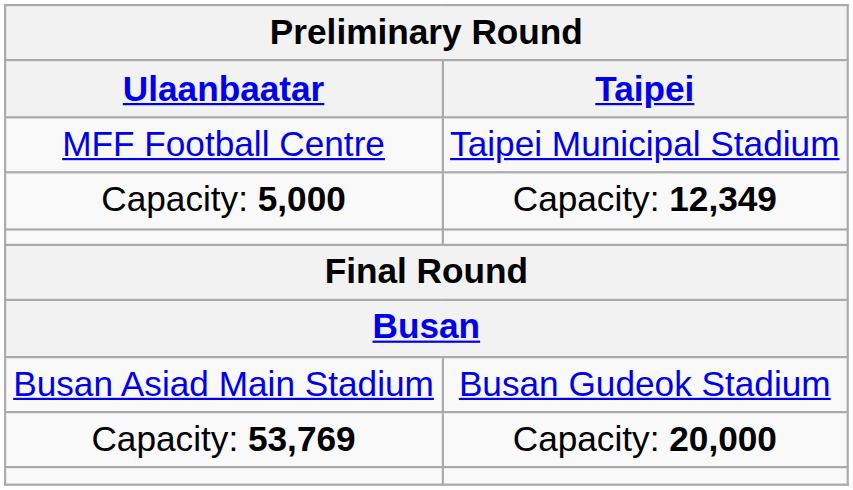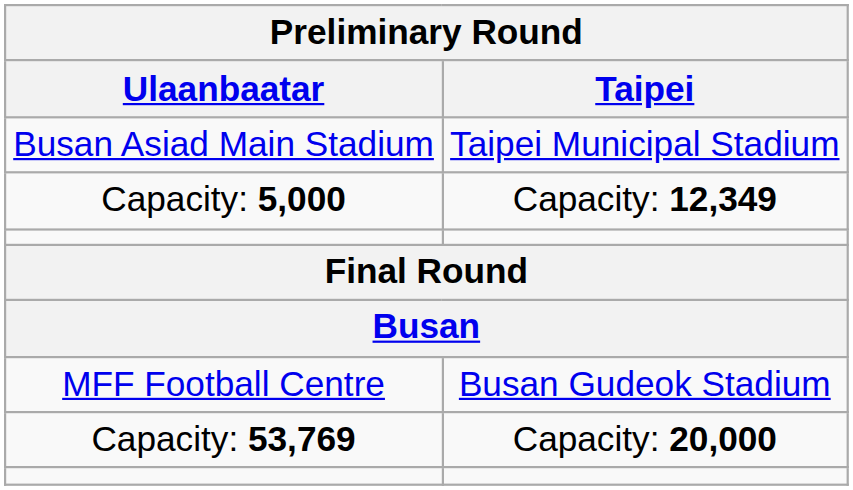(224, 144) MFF Football Centre -> (224, 144) Busan Asiad Main Stadium
(224, 383) Busan Asiad Main Stadium -> (224, 383) MFF Football Centre
